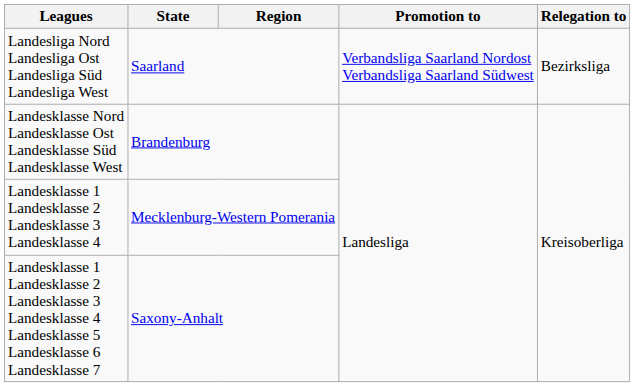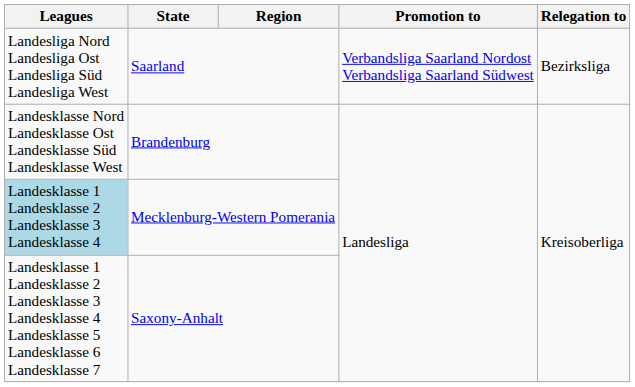(54, 217) no background -> (54, 217) lightblue background
